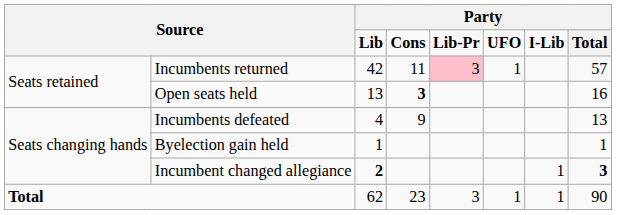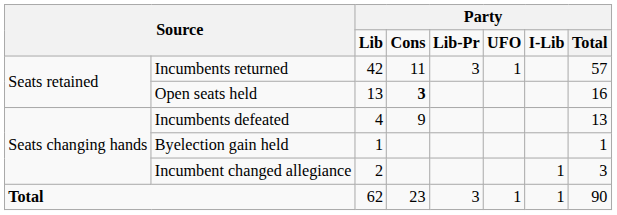(476, 68) pink background -> (476, 68) no background
(379, 171) bold -> (379, 171) normal
(603, 171) bold -> (603, 171) normal
